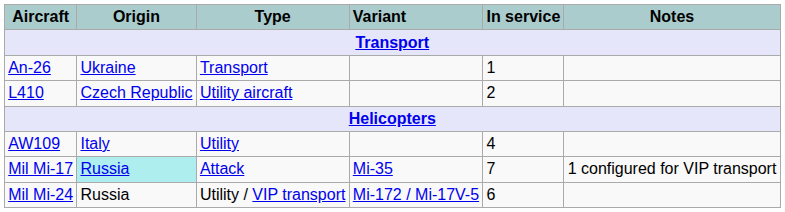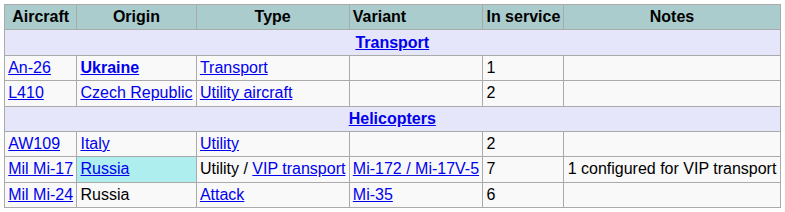(108, 67) normal -> (110, 67) bold
(491, 144) 4 -> (491, 144) 2
(222, 169) Attack -> (273, 169) Utility / VIP transport
(373, 169) Mi-35 -> (416, 169) Mi-172 / Mi-17V-5
(273, 194) Utility / VIP transport -> (222, 194) Attack
(416, 194) Mi-172 / Mi-17V-5 -> (373, 194) Mi-35
